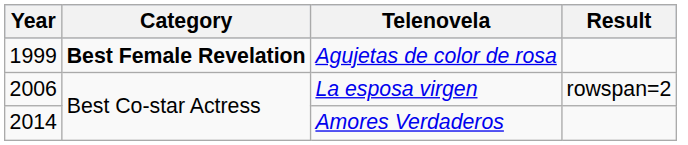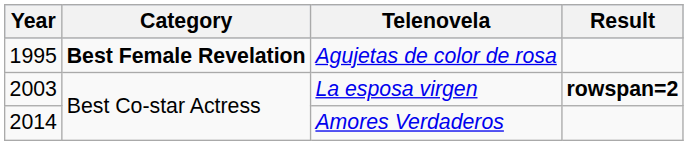(33, 55) 1999 -> (33, 55) 1995
(33, 88) 2006 -> (33, 88) 2003
(619, 88) normal -> (622, 88) bold
